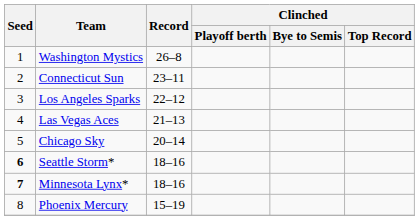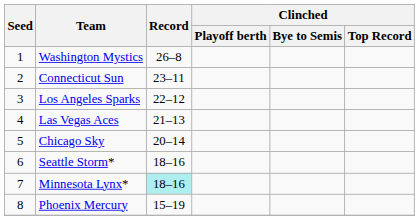(20, 162) bold -> (20, 162) normal
(20, 183) bold -> (20, 183) normal
(169, 183) no background -> (169, 183) paleturquoise background
